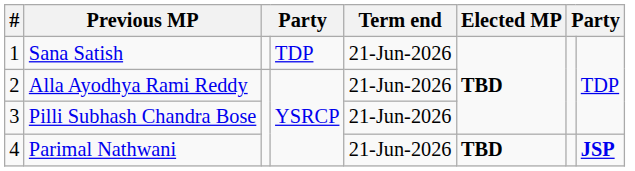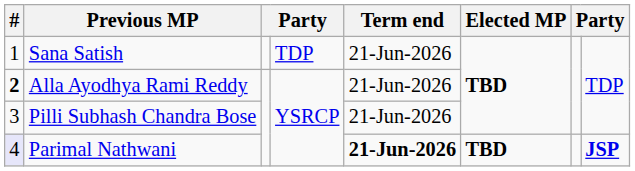(14, 85) normal -> (14, 85) bold
(14, 149) no background -> (14, 149) lavender background
(400, 149) normal -> (402, 149) bold
